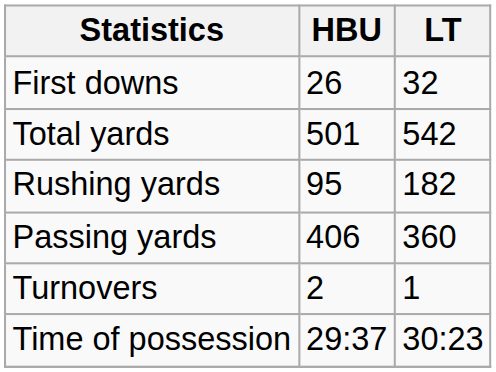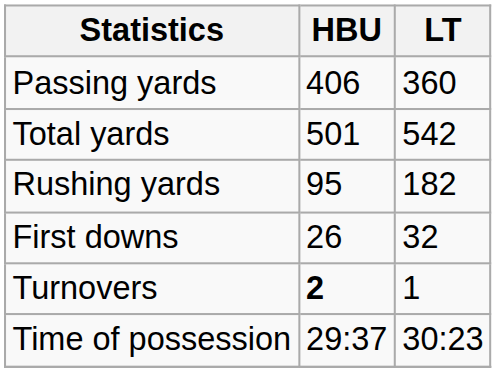rows swapped: (96, 82) <-> (115, 236)
(315, 288) normal -> (315, 288) bold
